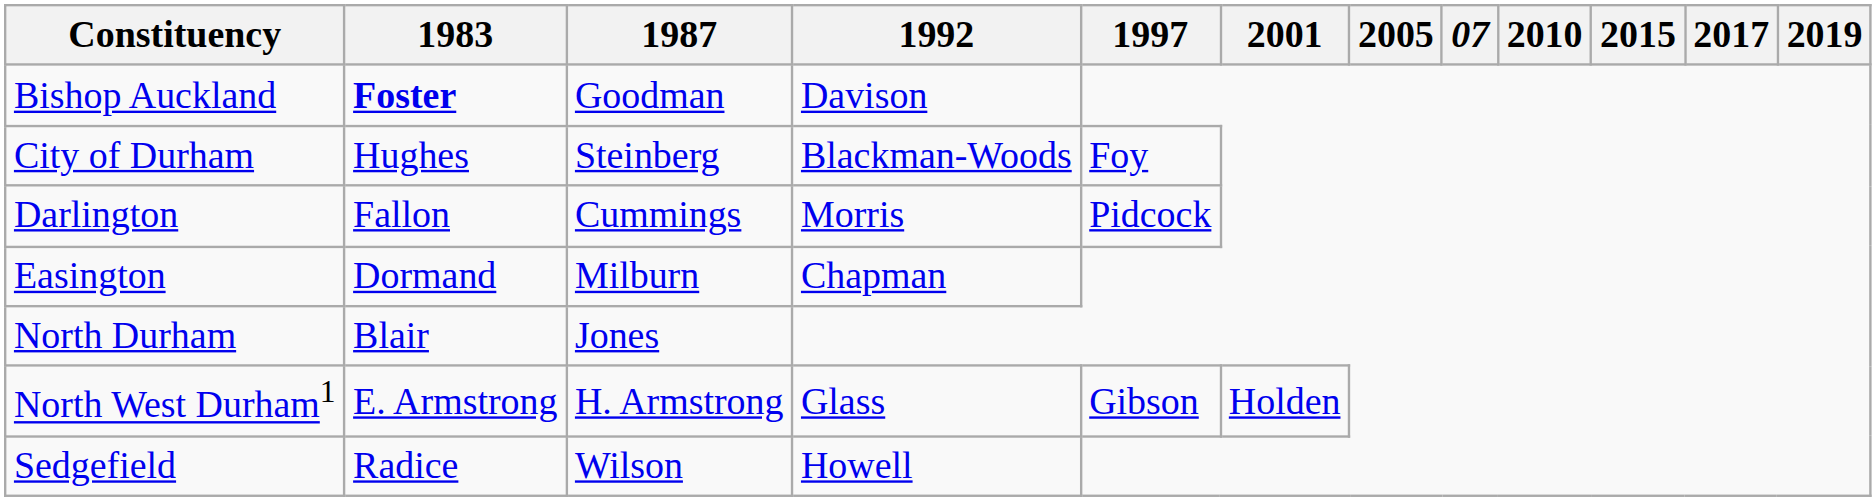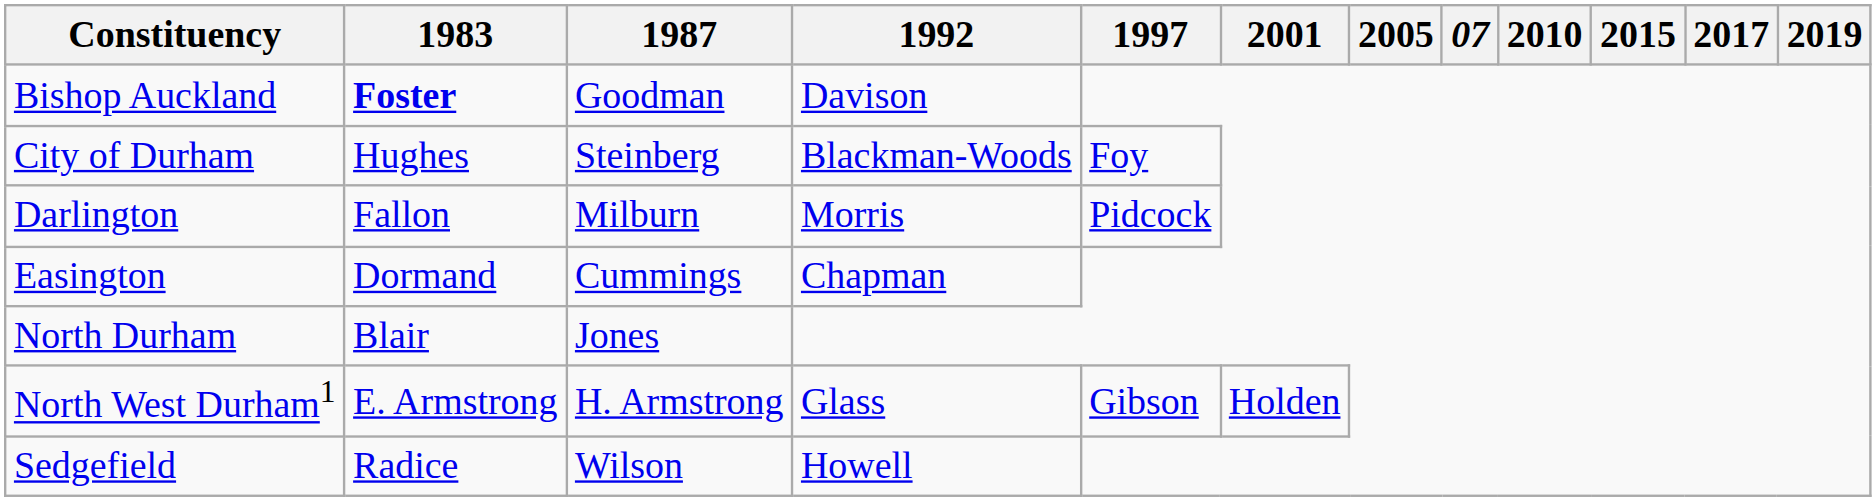(658, 214) Cummings -> (637, 214) Milburn
(637, 275) Milburn -> (658, 275) Cummings
